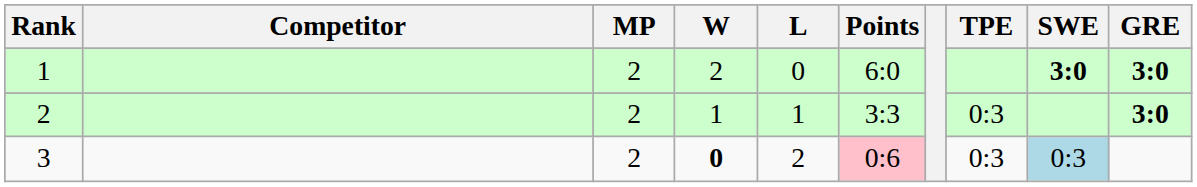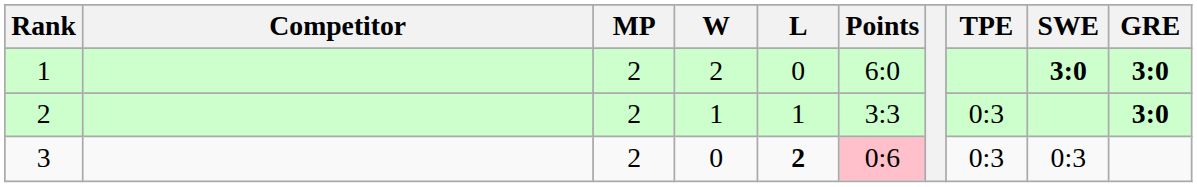(716, 158) bold -> (716, 158) normal
(798, 158) normal -> (798, 158) bold
(1068, 158) lightblue background -> (1068, 158) no background
